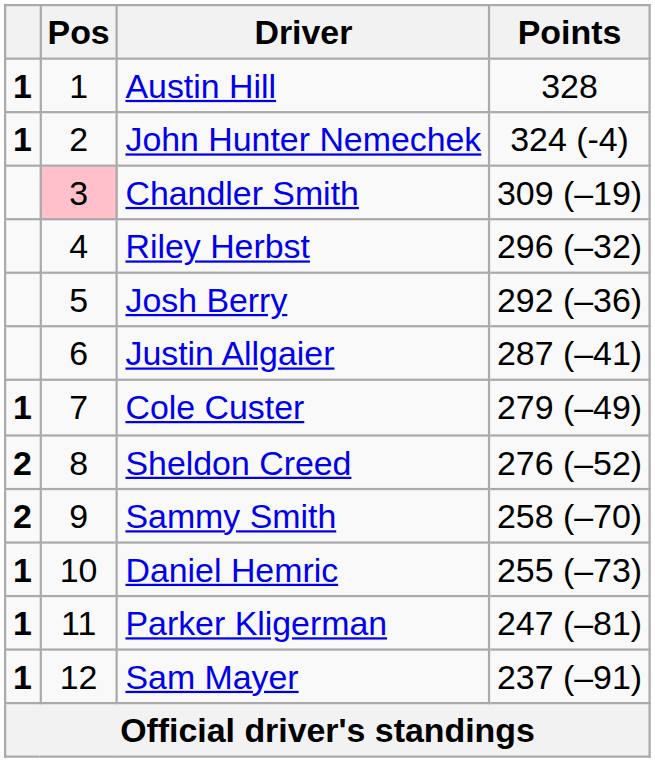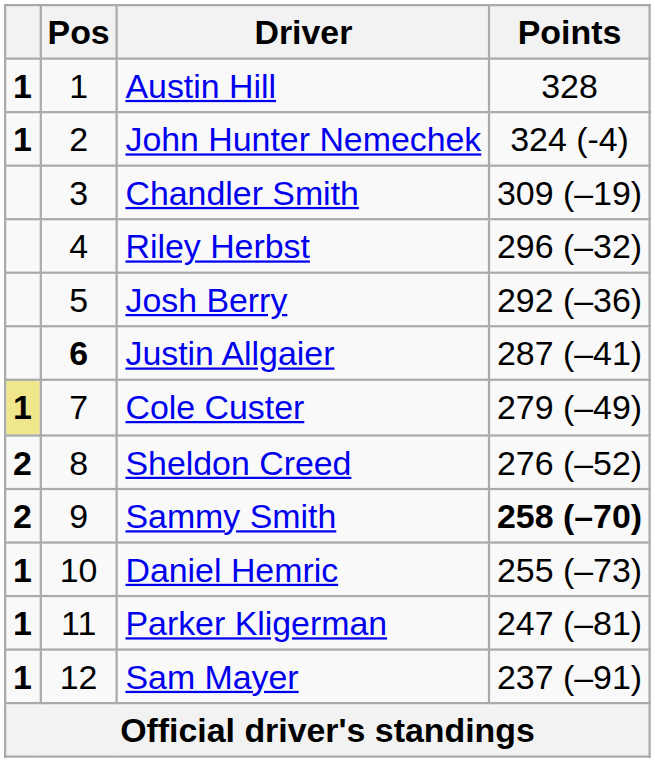(79, 193) pink background -> (79, 193) no background
(79, 354) normal -> (79, 354) bold
(22, 408) no background -> (22, 408) khaki background
(570, 515) normal -> (570, 515) bold
